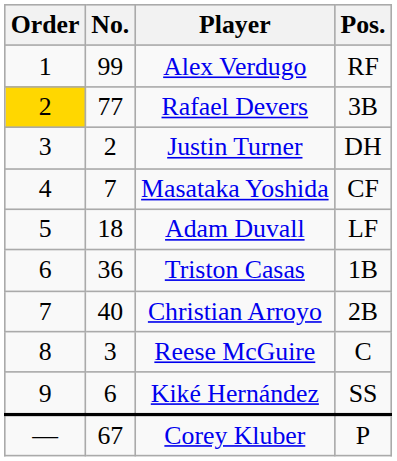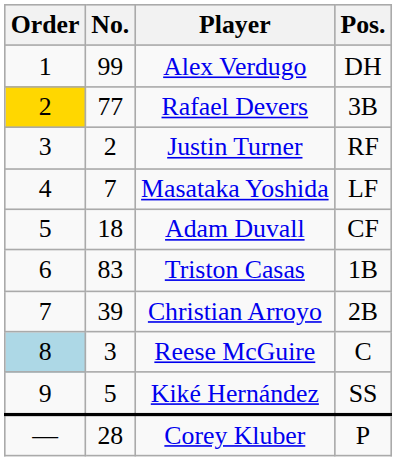(363, 65) RF -> (363, 65) DH
(363, 147) DH -> (363, 147) RF
(363, 188) CF -> (363, 188) LF
(363, 229) LF -> (363, 229) CF
(110, 270) 36 -> (110, 270) 83
(110, 310) 40 -> (110, 310) 39
(45, 351) no background -> (45, 351) lightblue background
(110, 392) 6 -> (110, 392) 5
(110, 435) 67 -> (110, 435) 28
